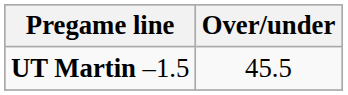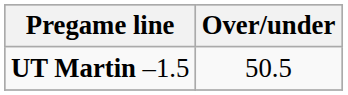(268, 68) 45.5 -> (268, 68) 50.5
